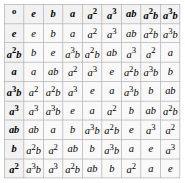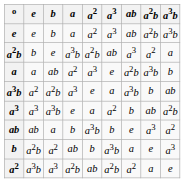(112, 129) a2b -> (112, 129) b
(112, 168) b -> (112, 168) a2b
